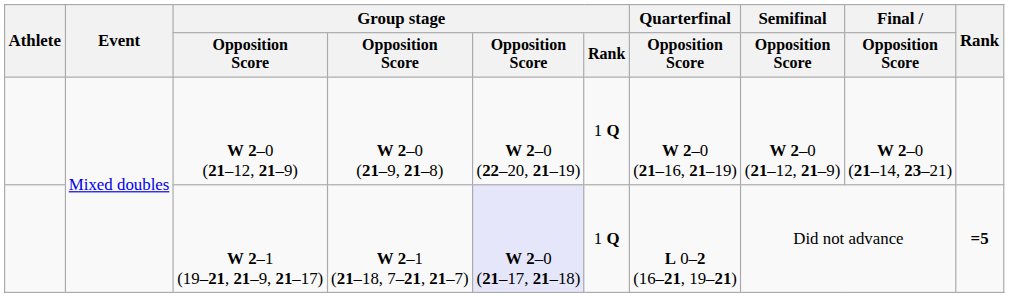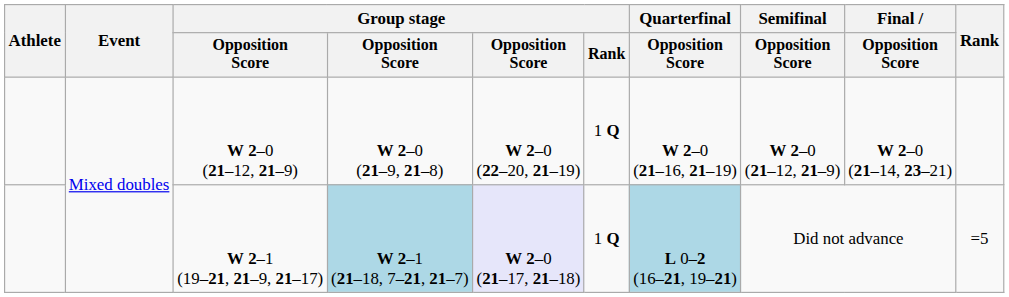(400, 268) no background -> (400, 268) lightblue background
(685, 268) no background -> (685, 268) lightblue background
(980, 238) bold -> (980, 238) normal
